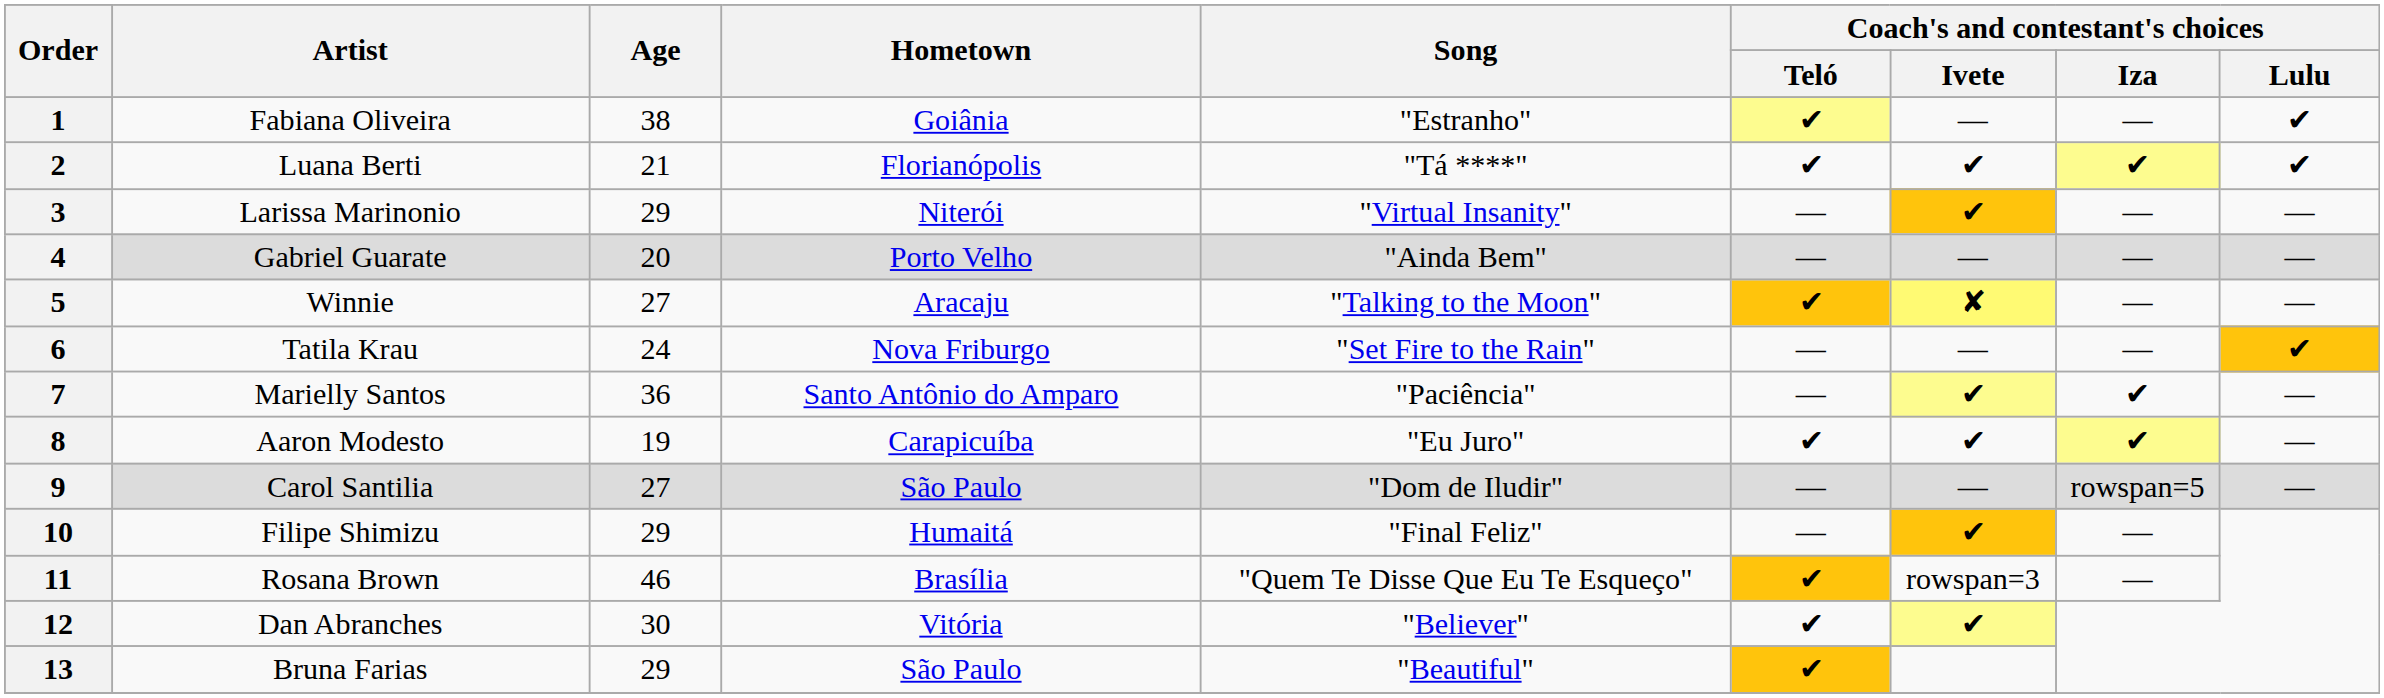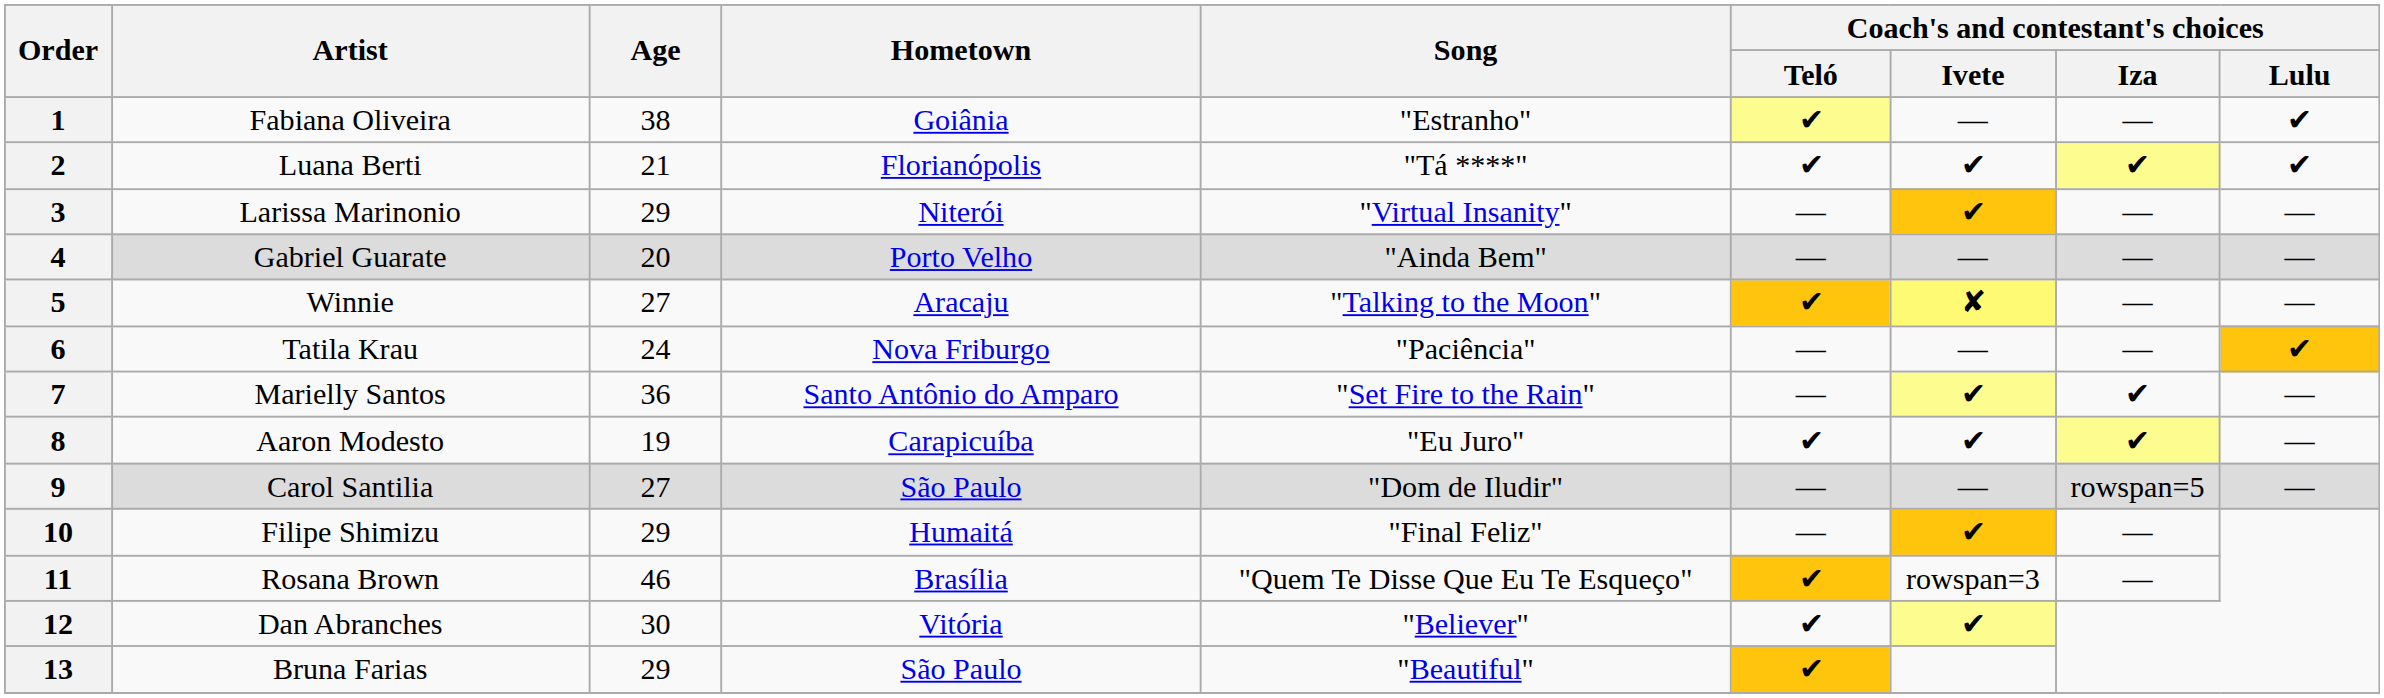(1466, 349) "Set Fire to the Rain" -> (1466, 349) "Paciência"
(1466, 394) "Paciência" -> (1466, 394) "Set Fire to the Rain"
